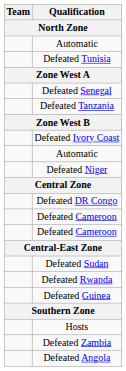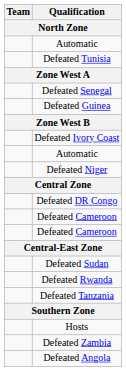(77, 106) Defeated Tanzania -> (77, 106) Defeated Guinea
(77, 295) Defeated Guinea -> (77, 295) Defeated Tanzania
